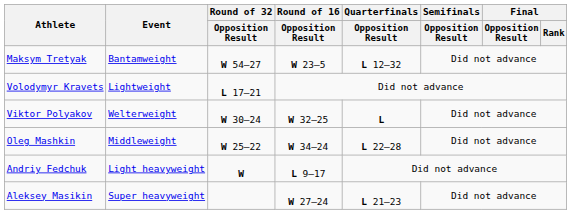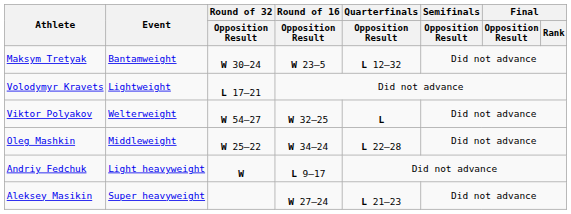(241, 65) W 54–27 -> (241, 65) W 30–24
(241, 119) W 30–24 -> (241, 119) W 54–27
